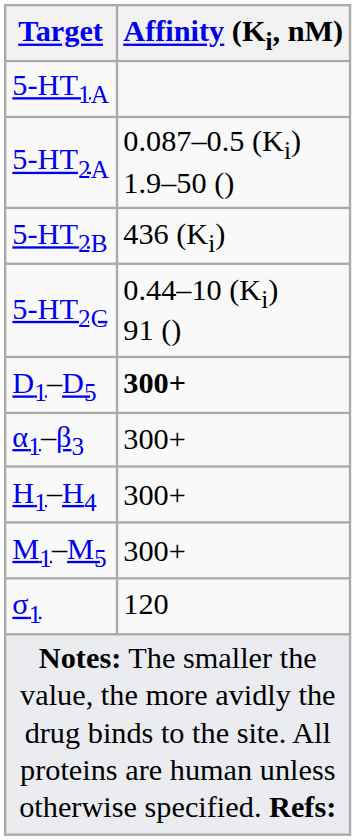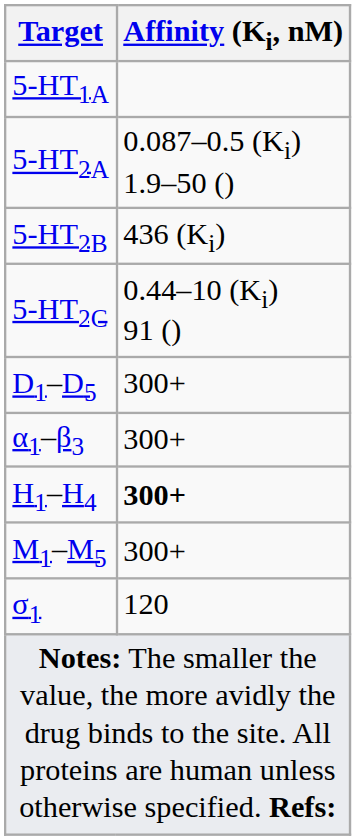(155, 383) bold -> (155, 383) normal
(155, 494) normal -> (155, 494) bold
